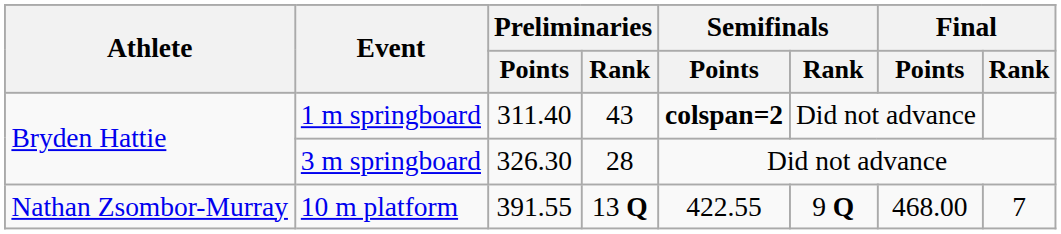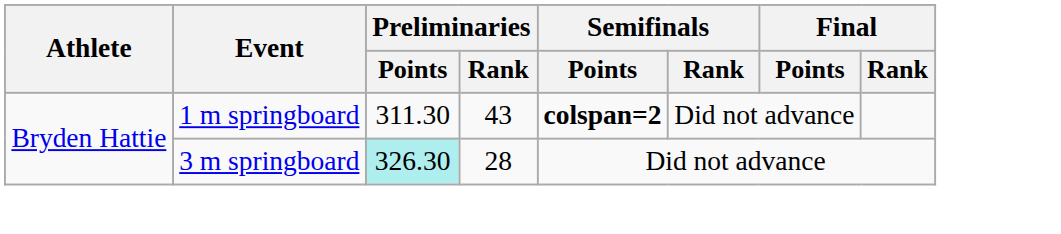(534, 115) 311.40 -> (413, 115) 311.30
(534, 161) no background -> (413, 161) paleturquoise background
- row: (379, 206)
